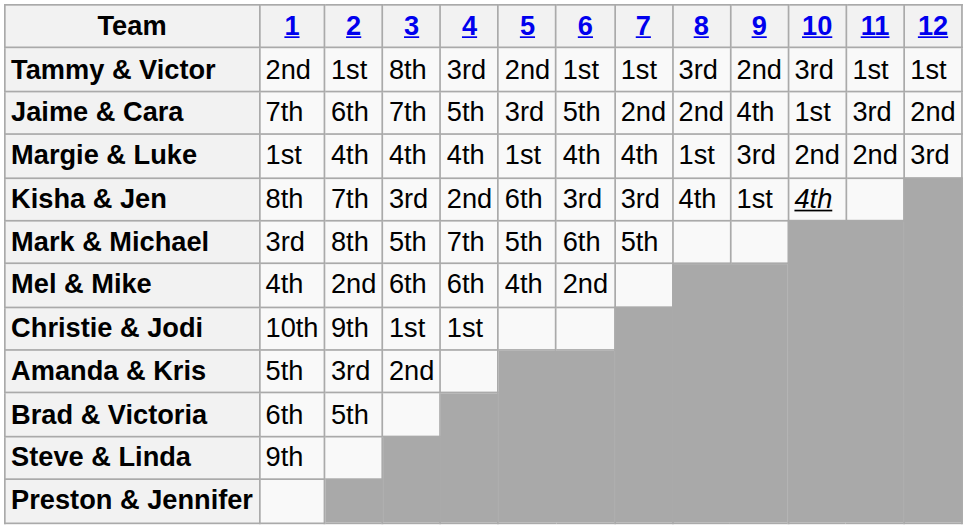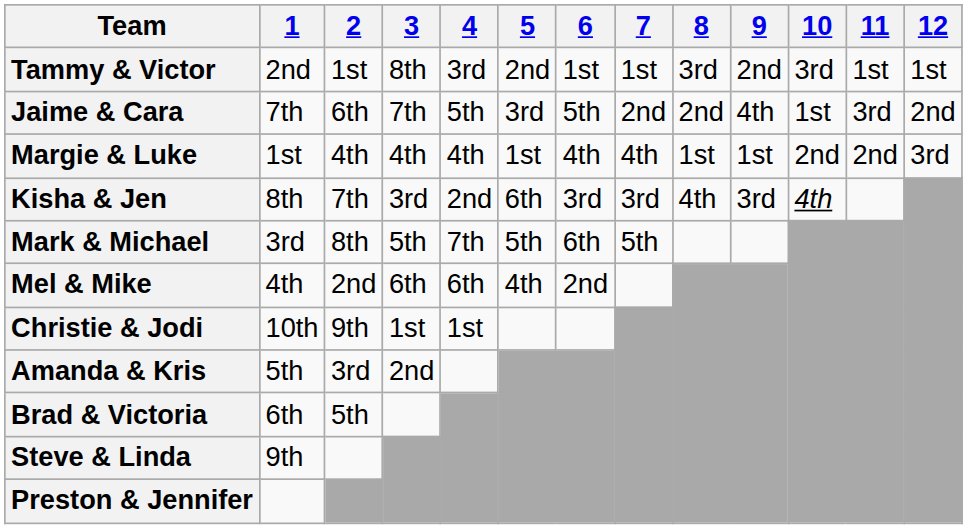(756, 155) 3rd -> (755, 155) 1st
(755, 198) 1st -> (756, 198) 3rd
